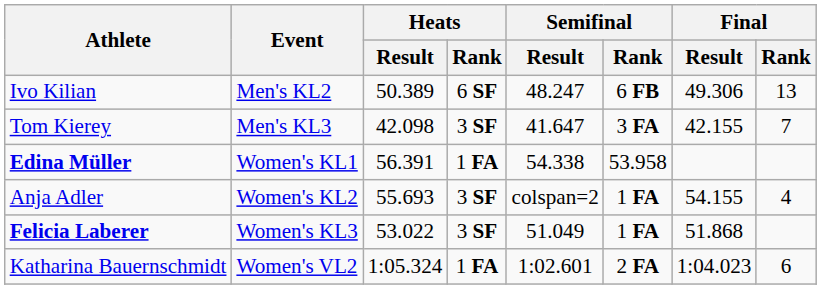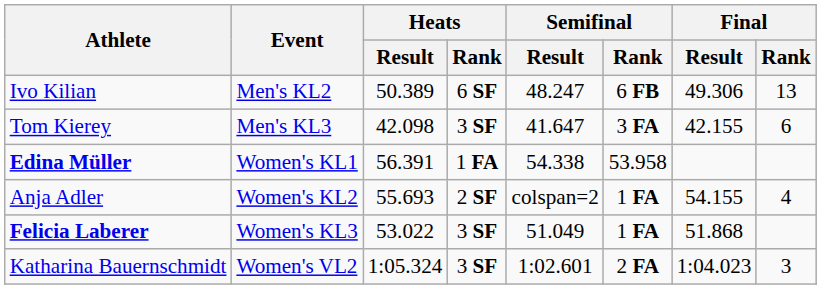(786, 127) 7 -> (786, 127) 6
(477, 196) 3 SF -> (477, 196) 2 SF
(477, 266) 1 FA -> (477, 266) 3 SF
(786, 266) 6 -> (786, 266) 3
